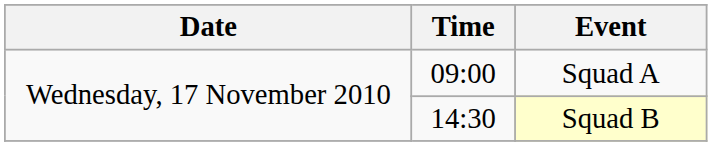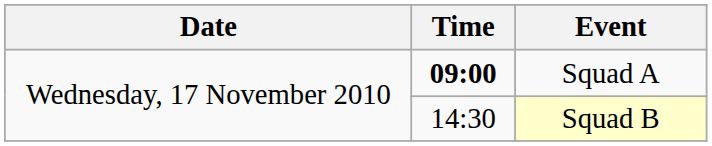(463, 72) normal -> (463, 72) bold
